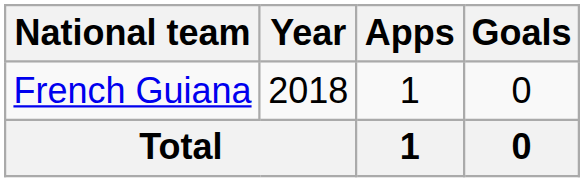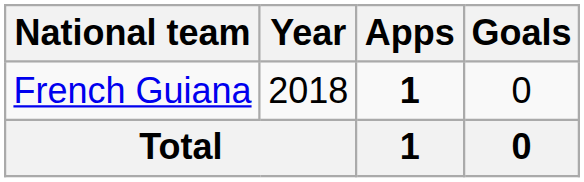(410, 90) normal -> (410, 90) bold
